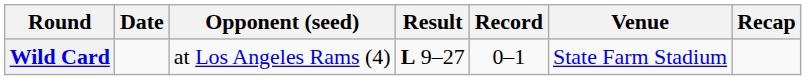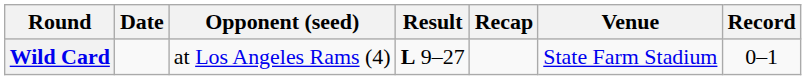columns swapped: (509, 21) <-> (766, 21)
